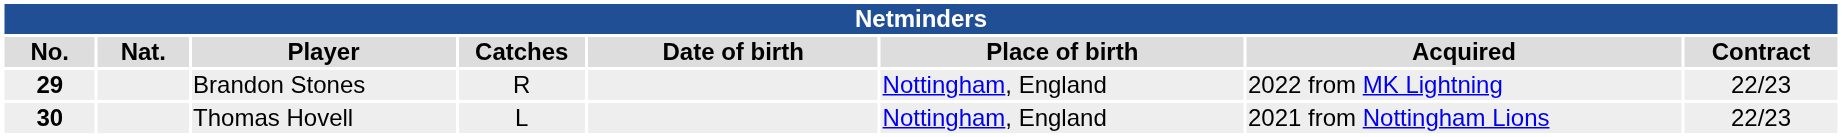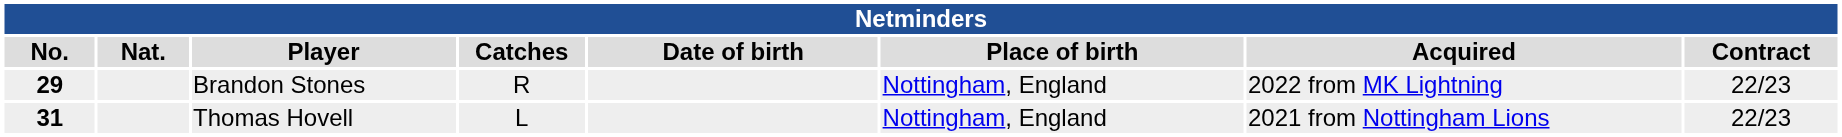(50, 117) 30 -> (50, 117) 31
